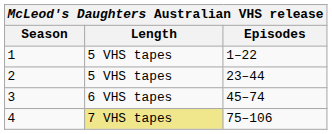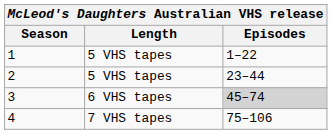(245, 98) no background -> (245, 98) lightgrey background
(130, 119) khaki background -> (130, 119) no background
